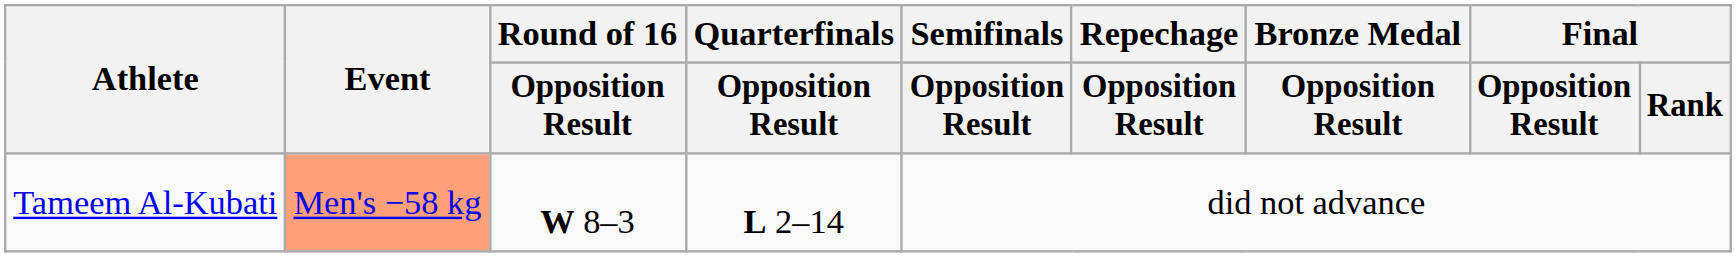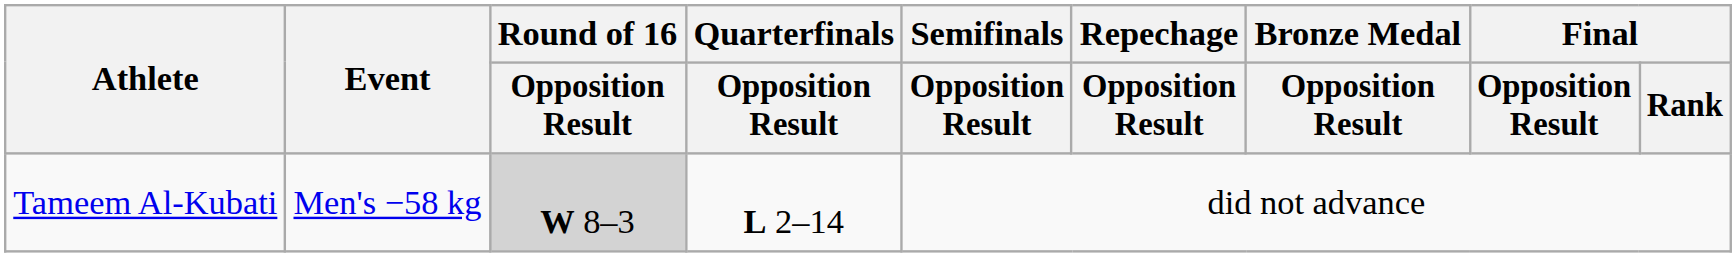(388, 202) lightsalmon background -> (388, 202) no background
(587, 222) no background -> (587, 222) lightgrey background
